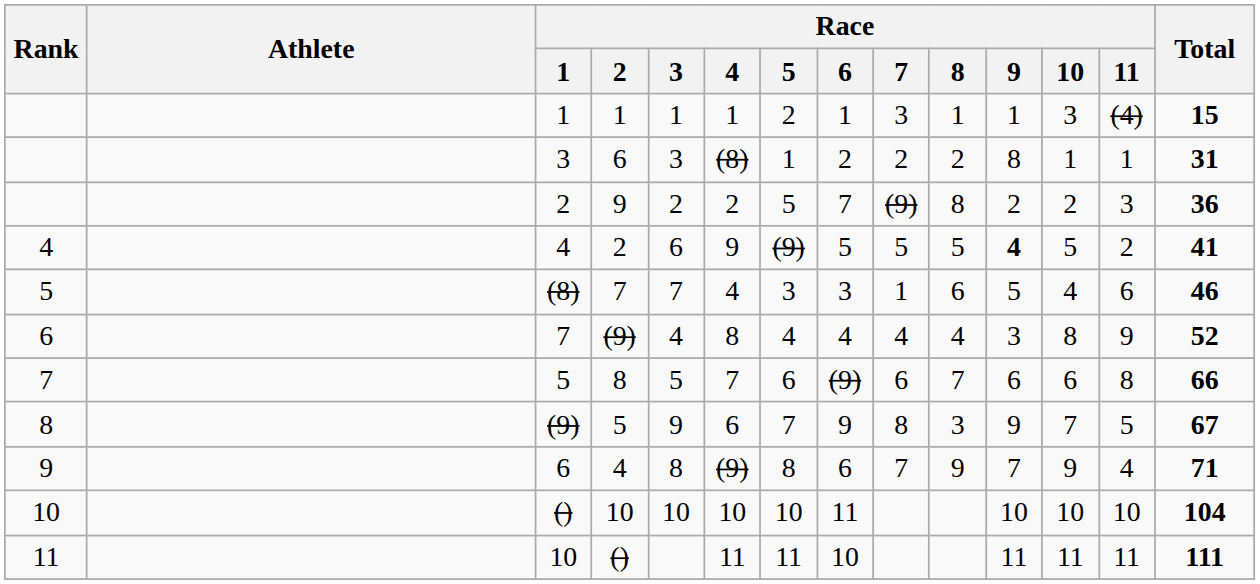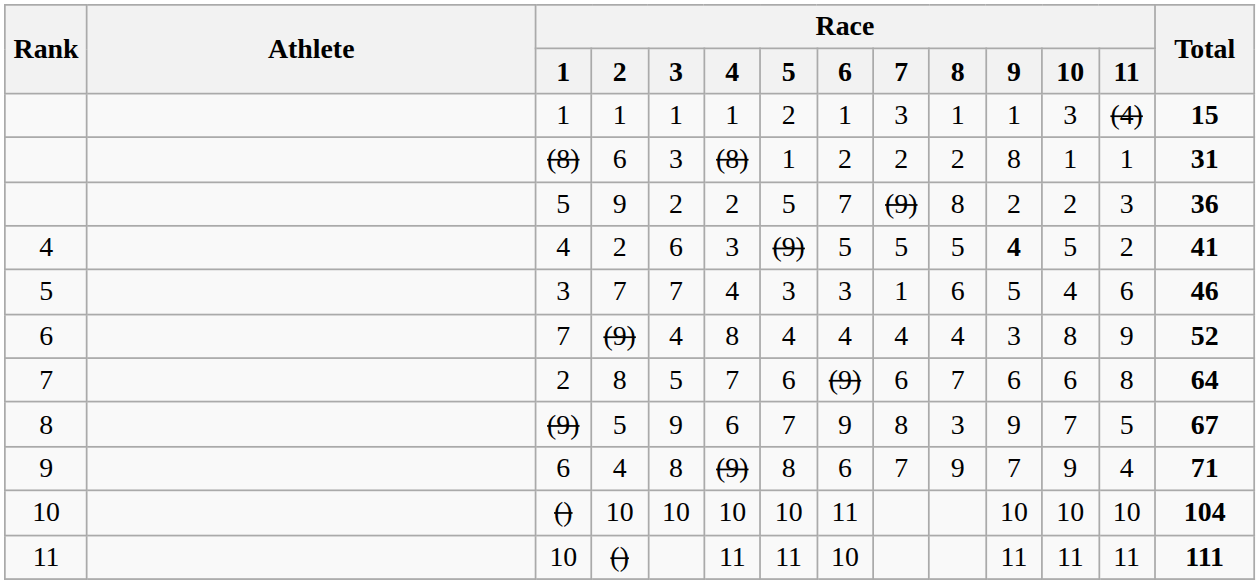(563, 159) 3 -> (563, 159) (8)
(563, 203) 2 -> (563, 203) 5
(732, 247) 9 -> (732, 247) 3
(563, 291) (8) -> (563, 291) 3
(563, 379) 5 -> (563, 379) 2
(1205, 379) 66 -> (1205, 379) 64
